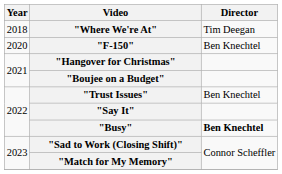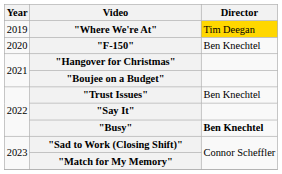(17, 29) 2018 -> (17, 29) 2019
(229, 29) no background -> (229, 29) gold background
